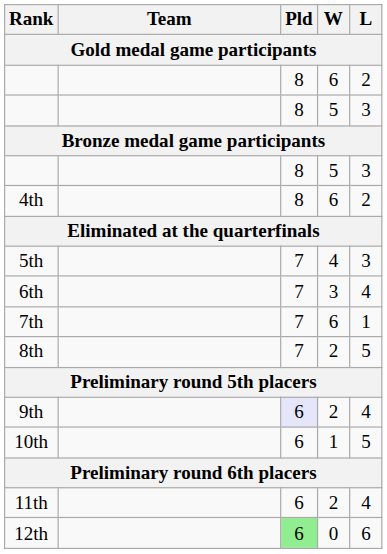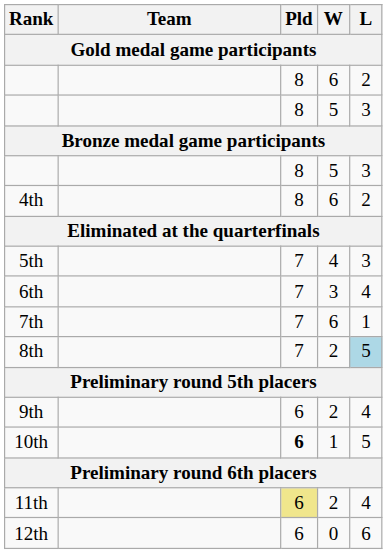(366, 351) no background -> (366, 351) lightblue background
(299, 412) lavender background -> (299, 412) no background
(299, 442) normal -> (299, 442) bold
(299, 502) no background -> (299, 502) khaki background
(299, 532) lightgreen background -> (299, 532) no background
